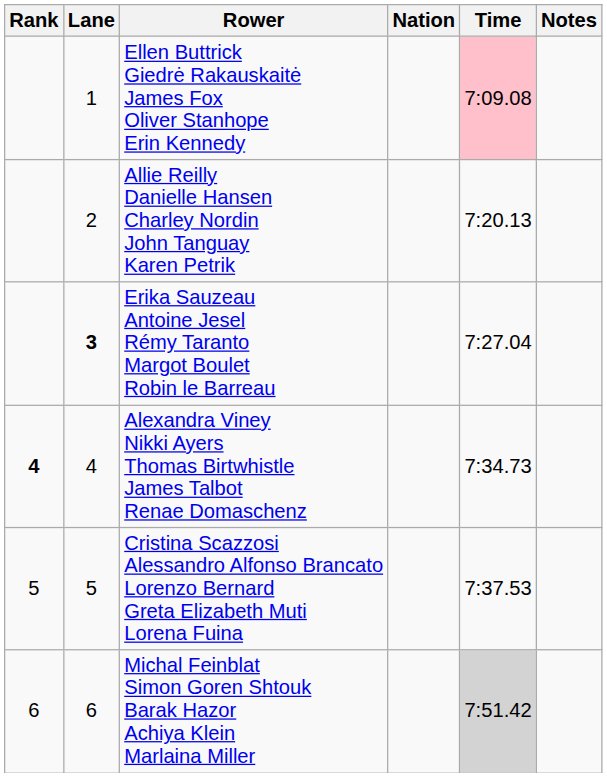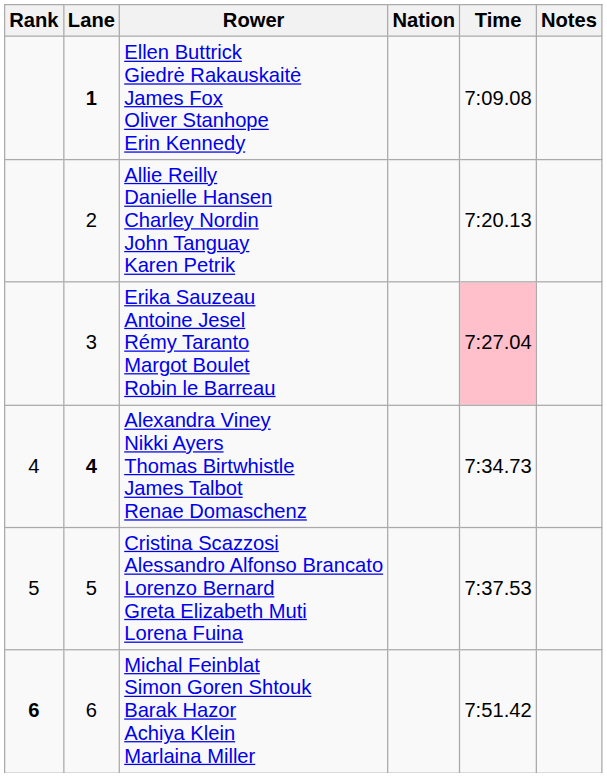(91, 97) normal -> (91, 97) bold
(498, 97) pink background -> (498, 97) no background
(91, 343) bold -> (91, 343) normal
(498, 343) no background -> (498, 343) pink background
(34, 465) bold -> (34, 465) normal
(91, 465) normal -> (91, 465) bold
(34, 711) normal -> (34, 711) bold
(498, 711) lightgrey background -> (498, 711) no background
